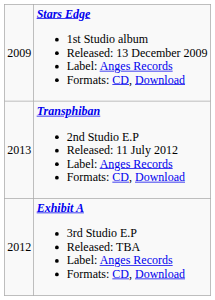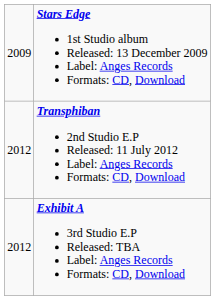(19, 150) 2013 -> (19, 150) 2012
